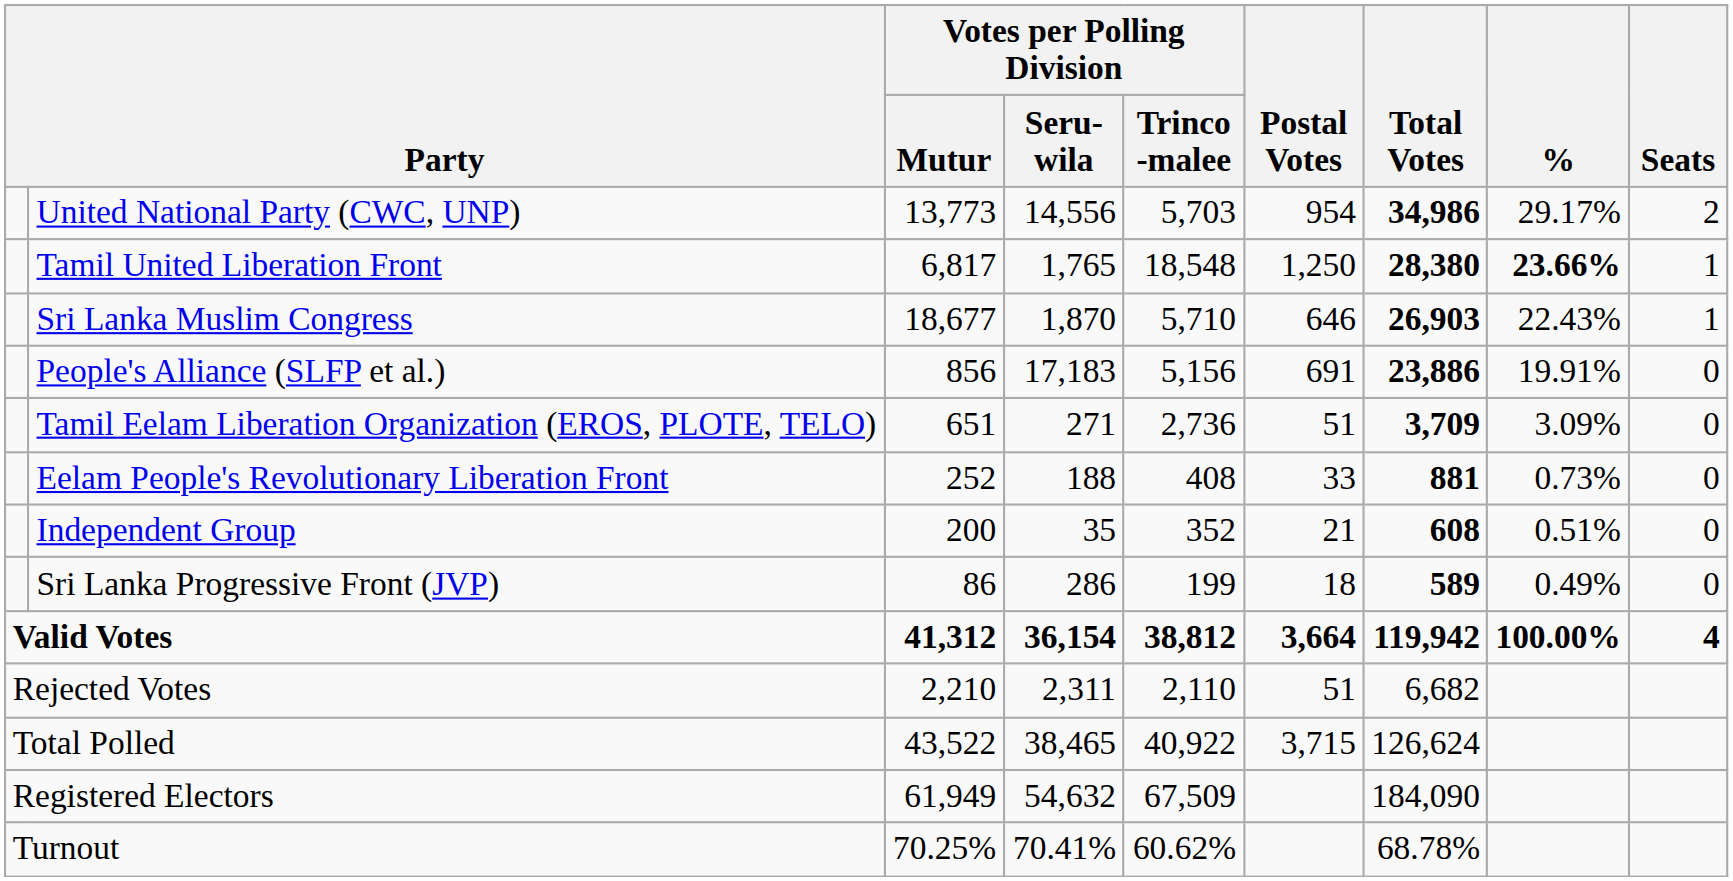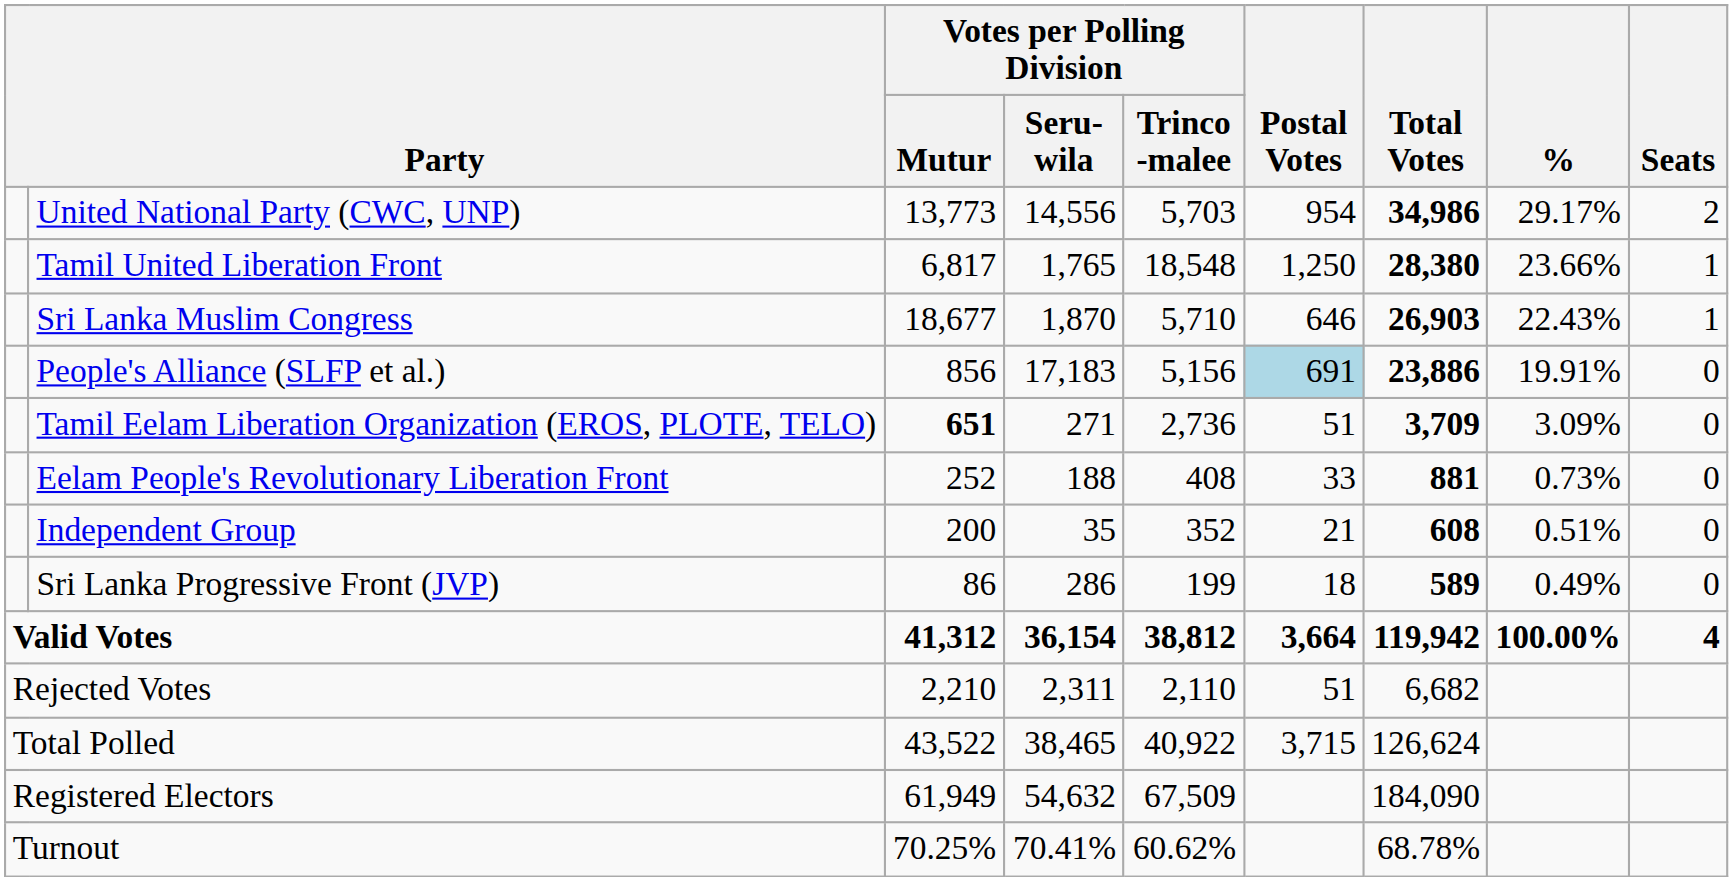(1566, 265) bold -> (1569, 265) normal
(1331, 371) no background -> (1331, 371) lightblue background
(971, 424) normal -> (971, 424) bold
